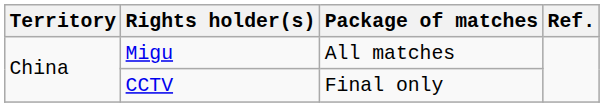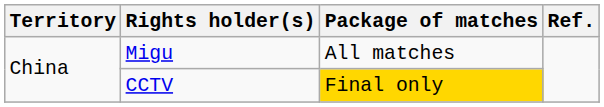(384, 85) no background -> (384, 85) gold background
